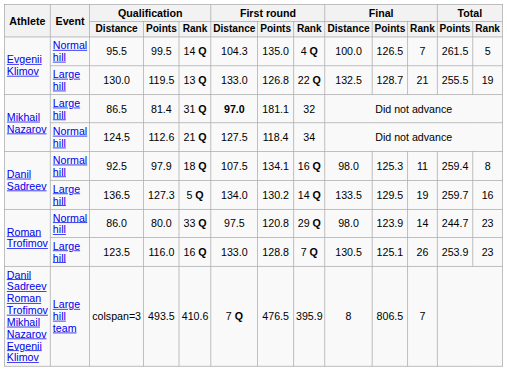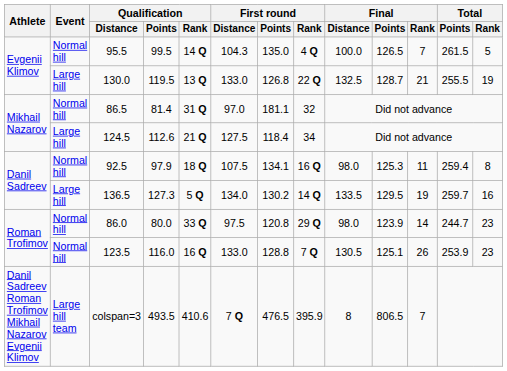(66, 109) Large hill -> (70, 109) Normal hill
(234, 109) bold -> (234, 109) normal
(70, 138) Normal hill -> (66, 138) Large hill
(66, 253) Large hill -> (70, 253) Normal hill
